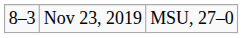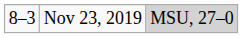(192, 18) no background -> (192, 18) lightgrey background
